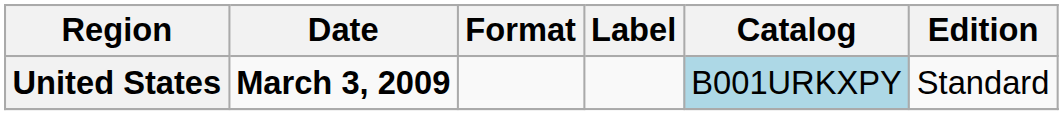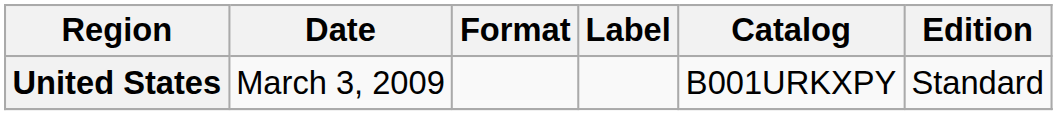(343, 82) bold -> (341, 82) normal
(797, 82) lightblue background -> (791, 82) no background
